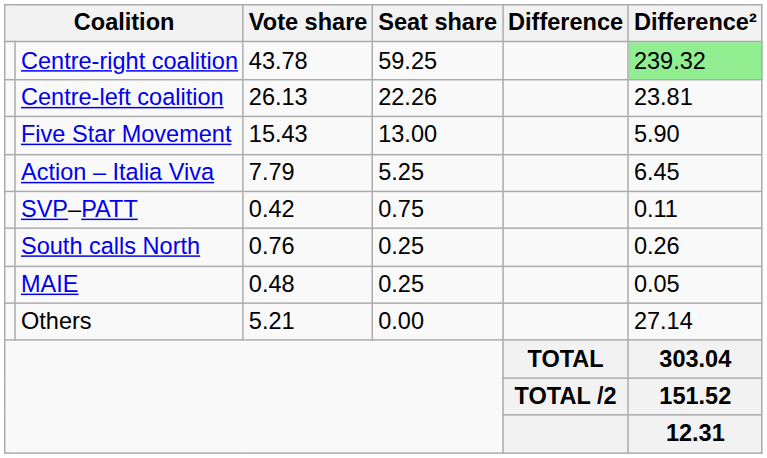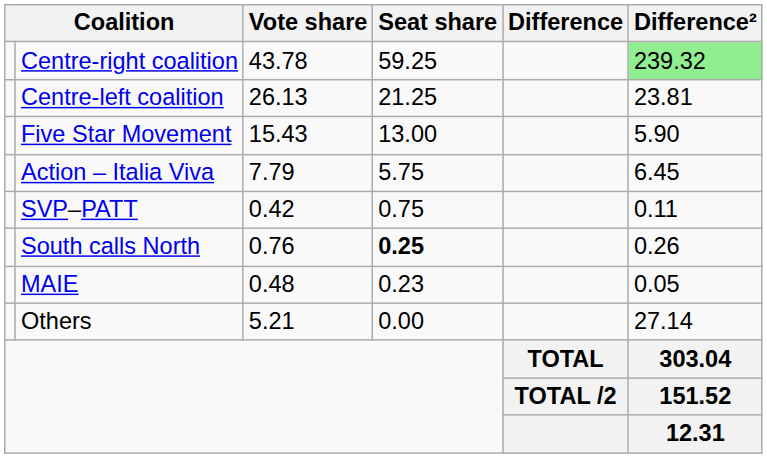(408, 97) 22.26 -> (408, 97) 21.25
(401, 172) 5.25 -> (401, 172) 5.75
(401, 246) normal -> (401, 246) bold
(401, 284) 0.25 -> (401, 284) 0.23
